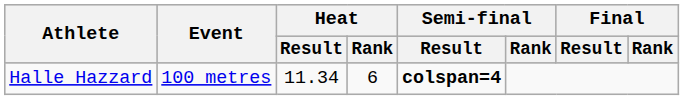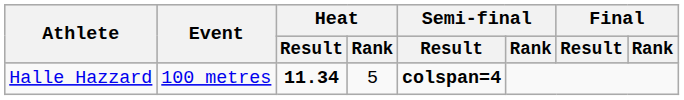(312, 78) normal -> (312, 78) bold
(372, 78) 6 -> (372, 78) 5
